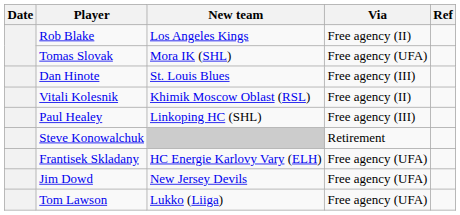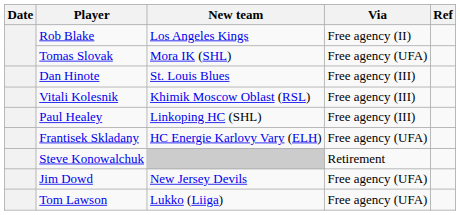(369, 96) Free agency (II) -> (371, 96) Free agency (III)
rows swapped: (89, 158) <-> (92, 138)
